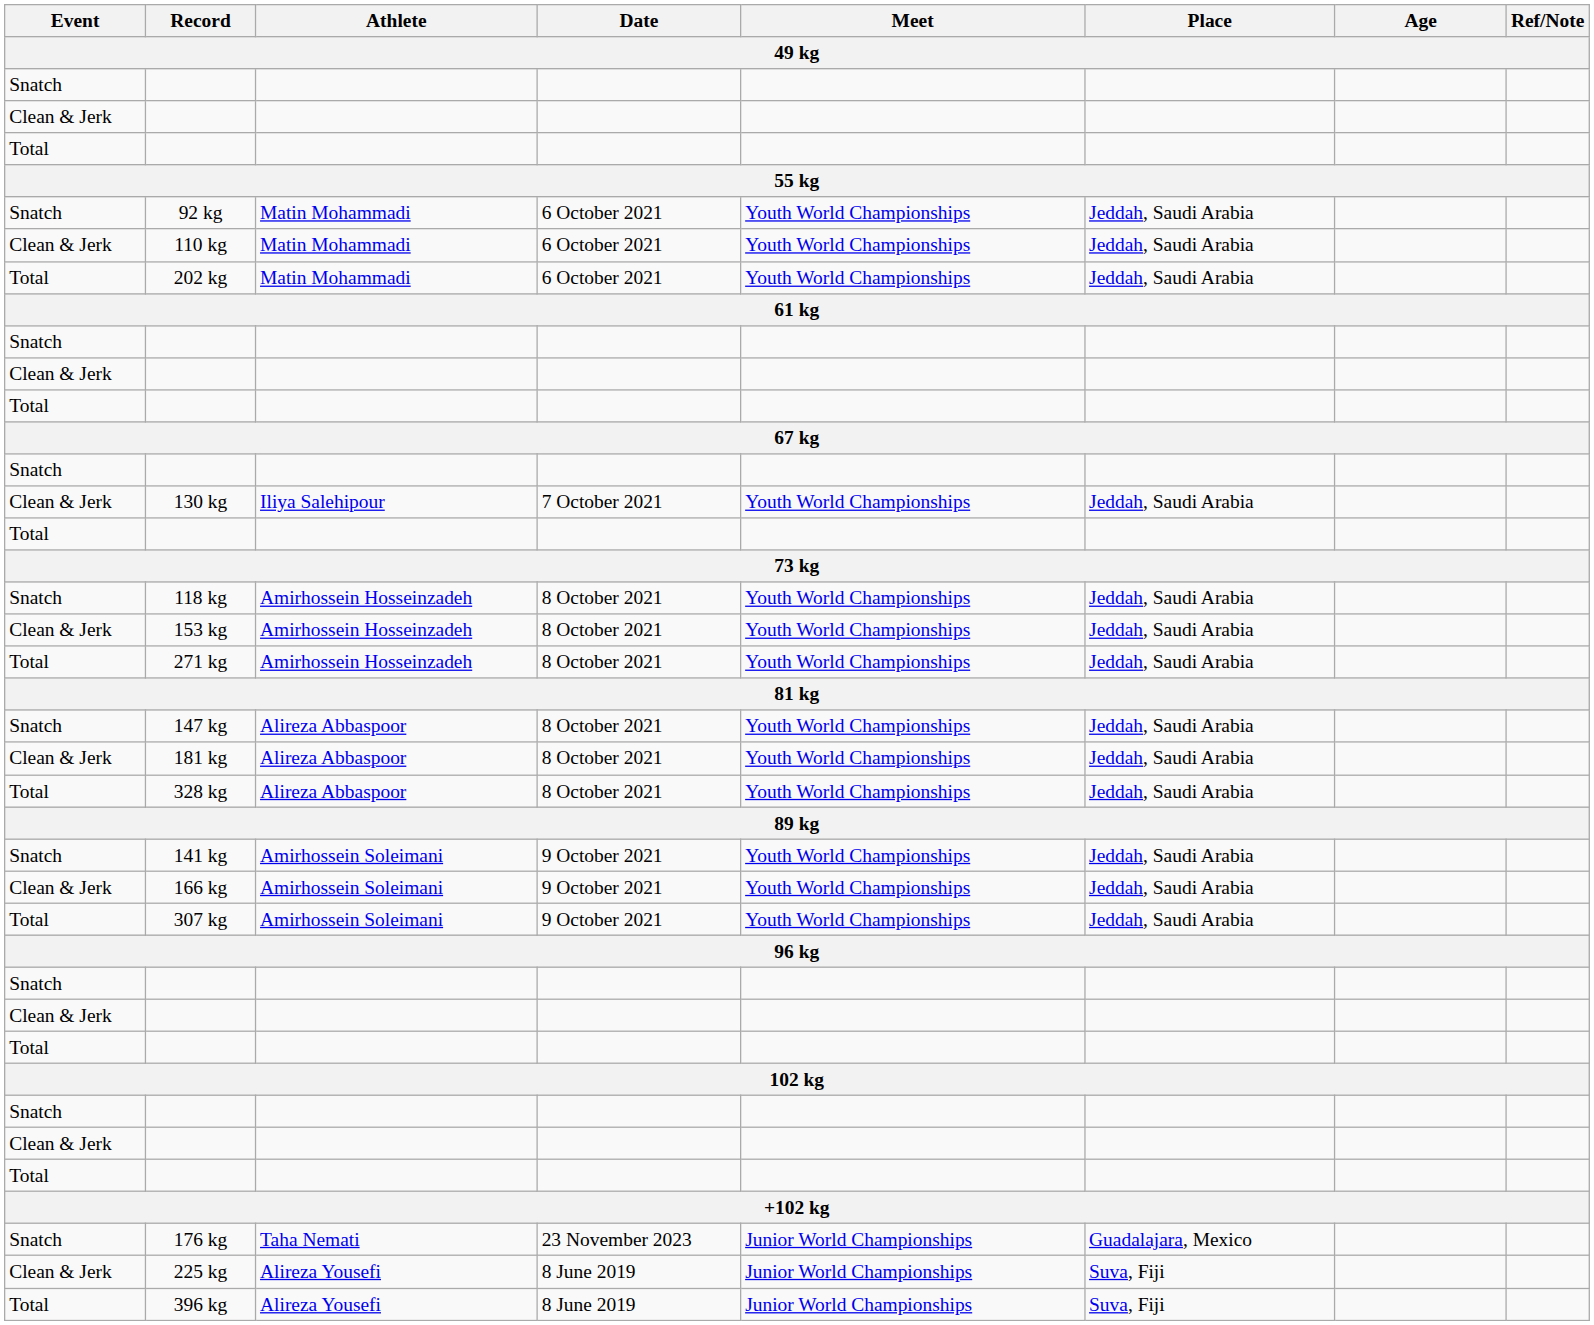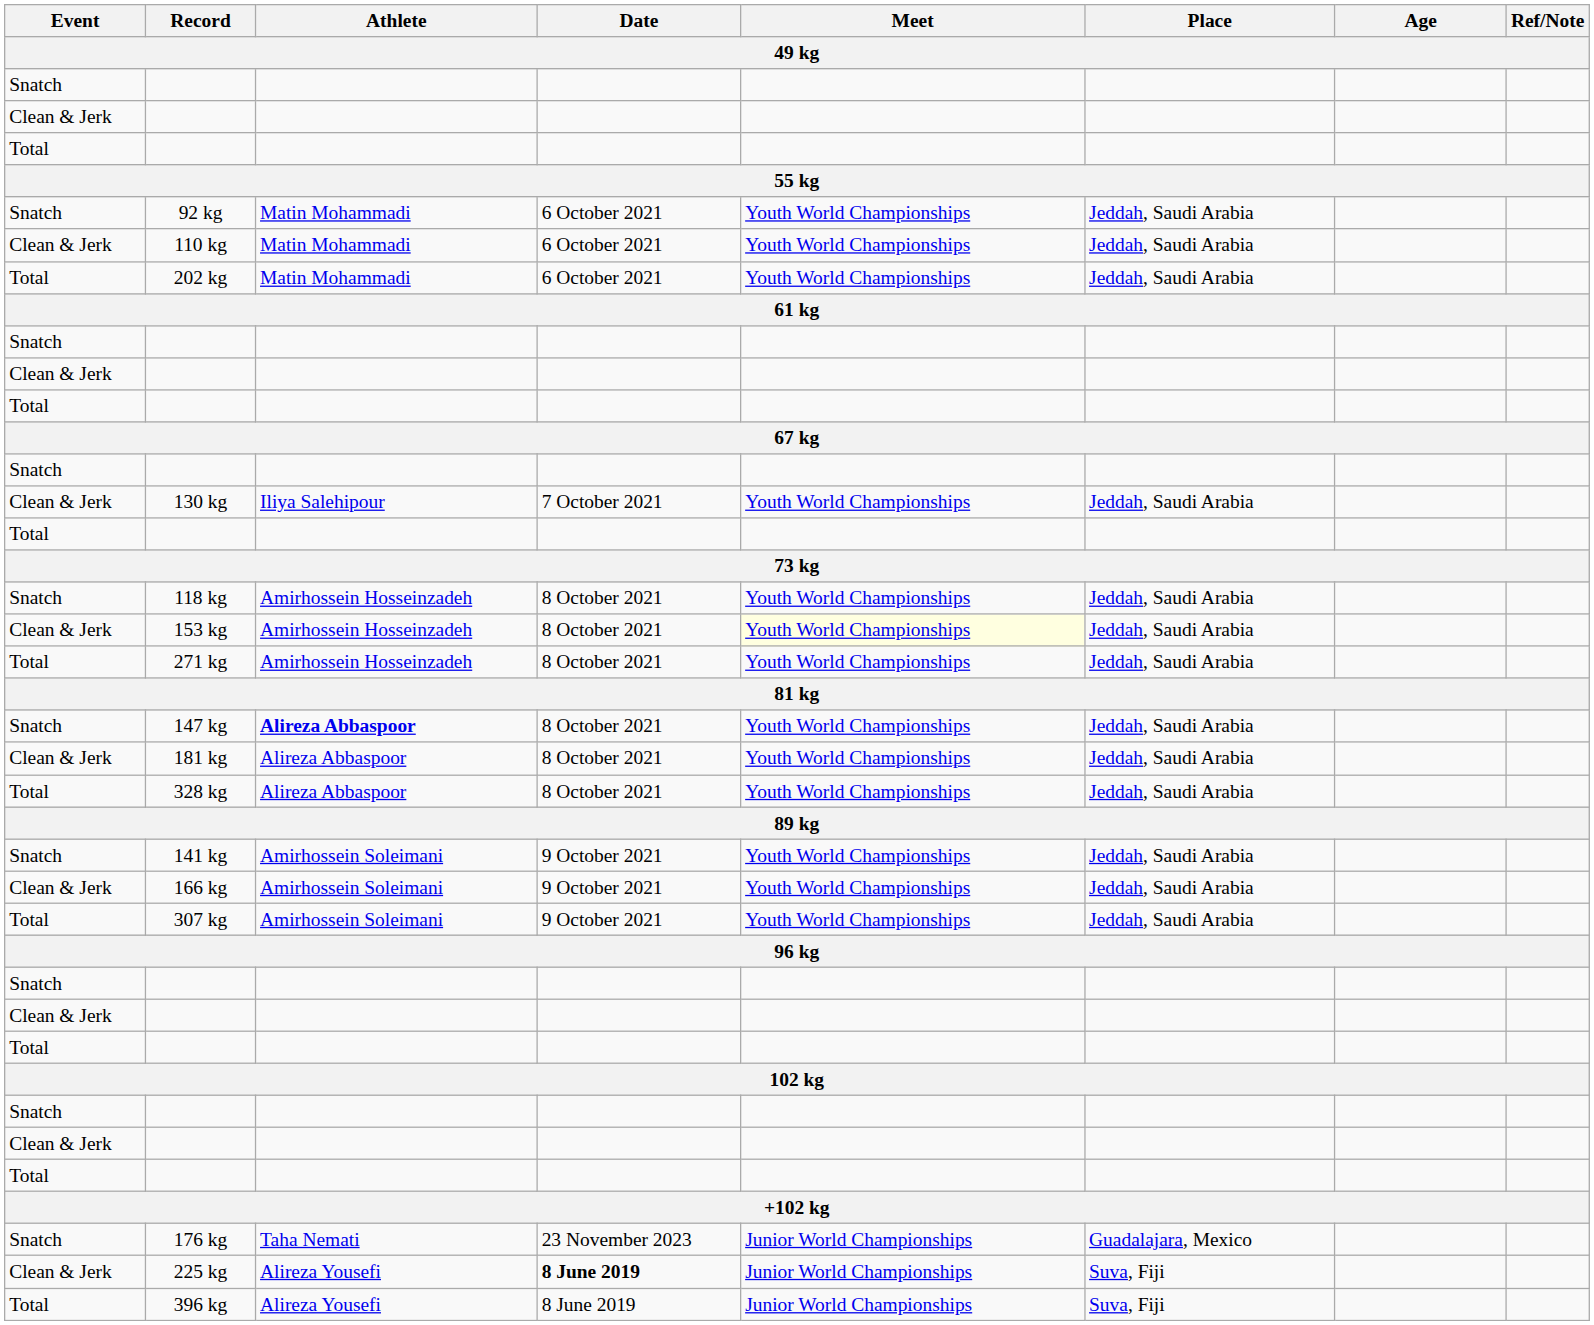(858, 630) no background -> (858, 630) lightyellow background
(333, 726) normal -> (338, 726) bold
(589, 1271) normal -> (591, 1271) bold
